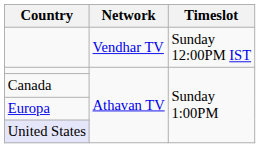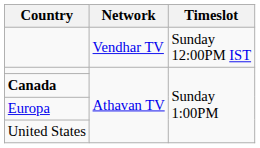(30, 85) normal -> (32, 85) bold
(47, 131) lavender background -> (47, 131) no background
